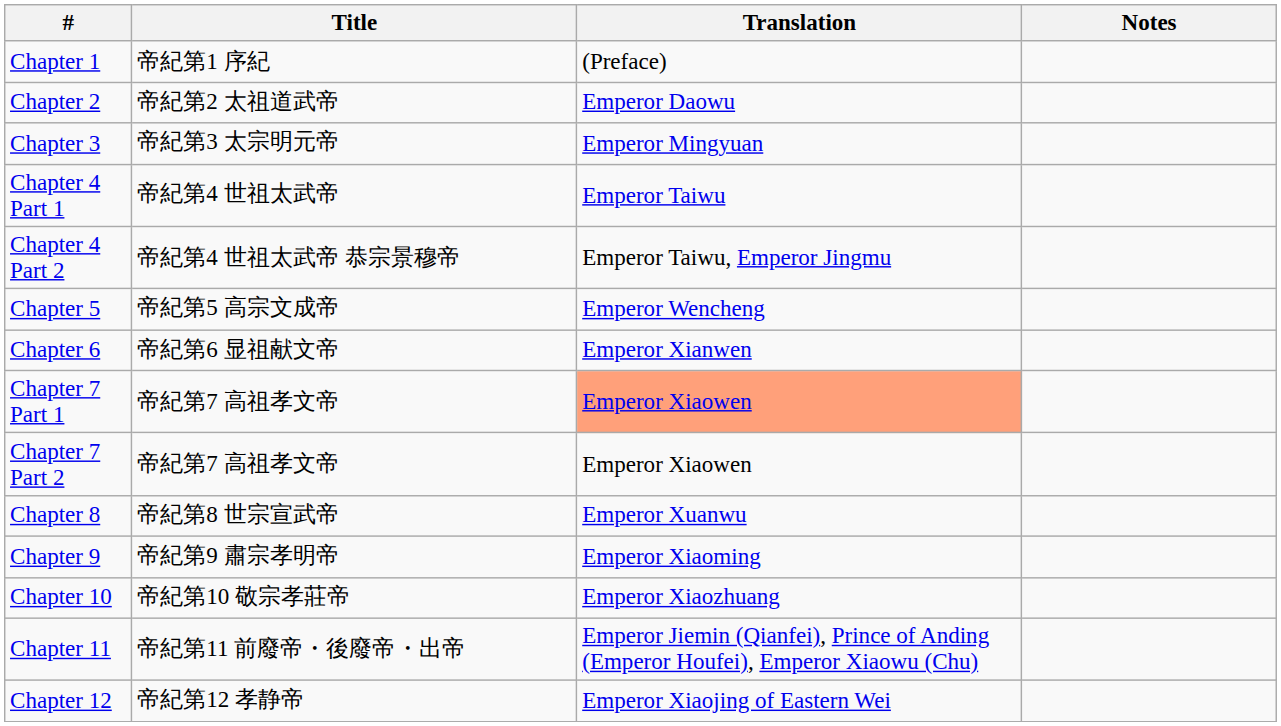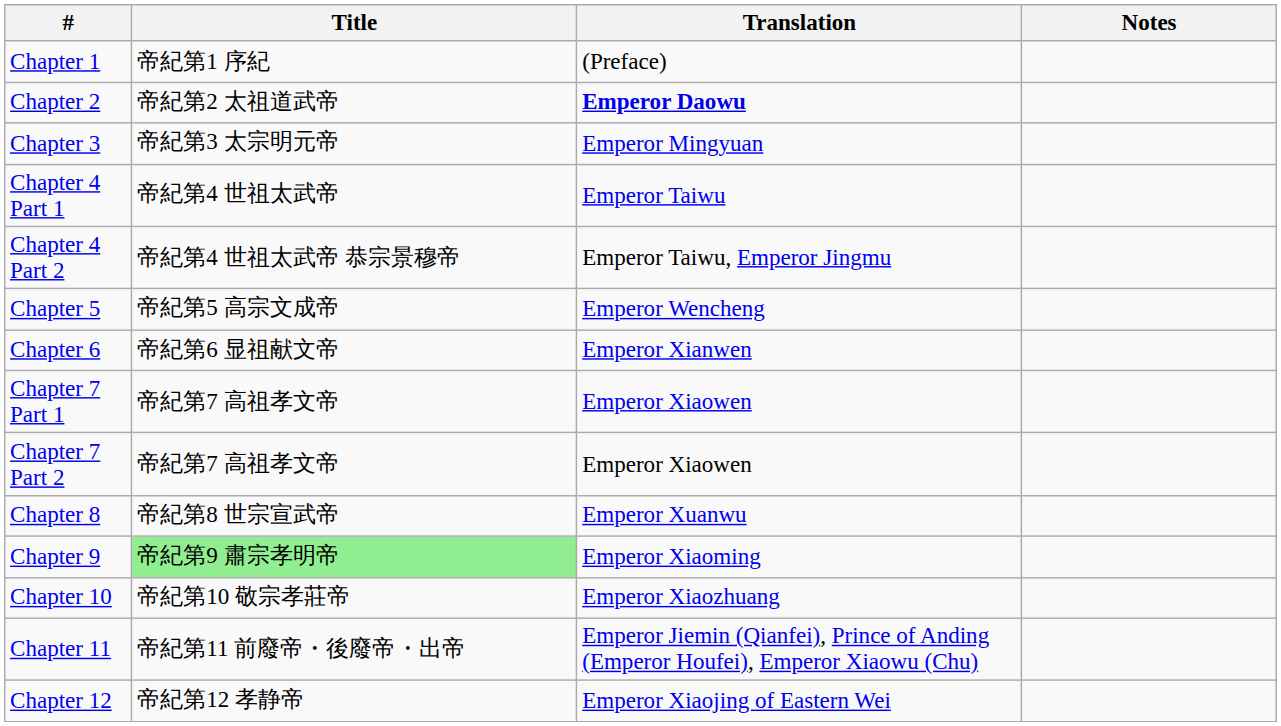(659, 102) normal -> (664, 102) bold
(667, 401) lightsalmon background -> (667, 401) no background
(238, 555) no background -> (238, 555) lightgreen background
